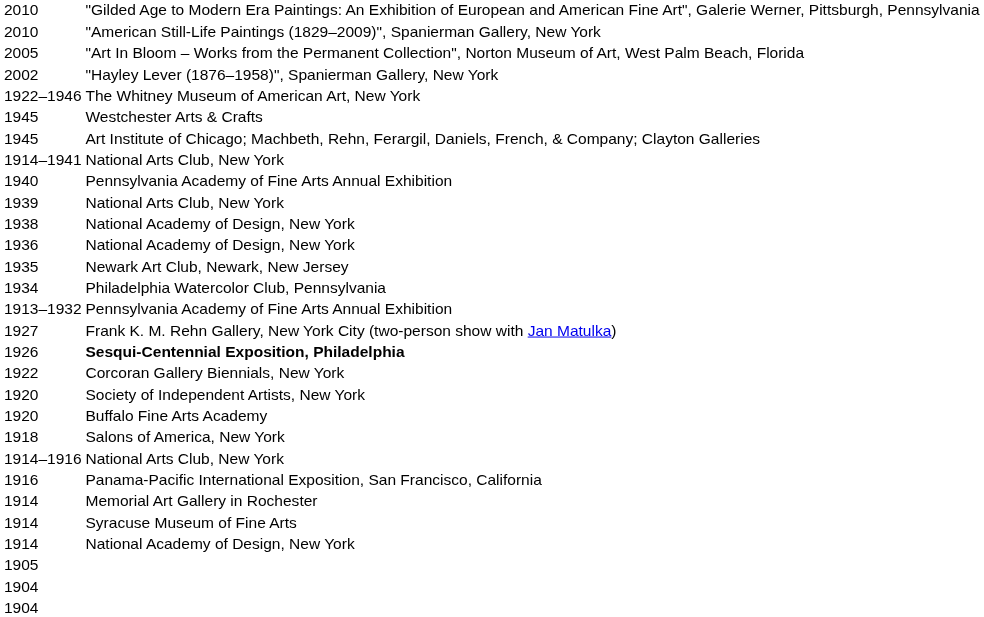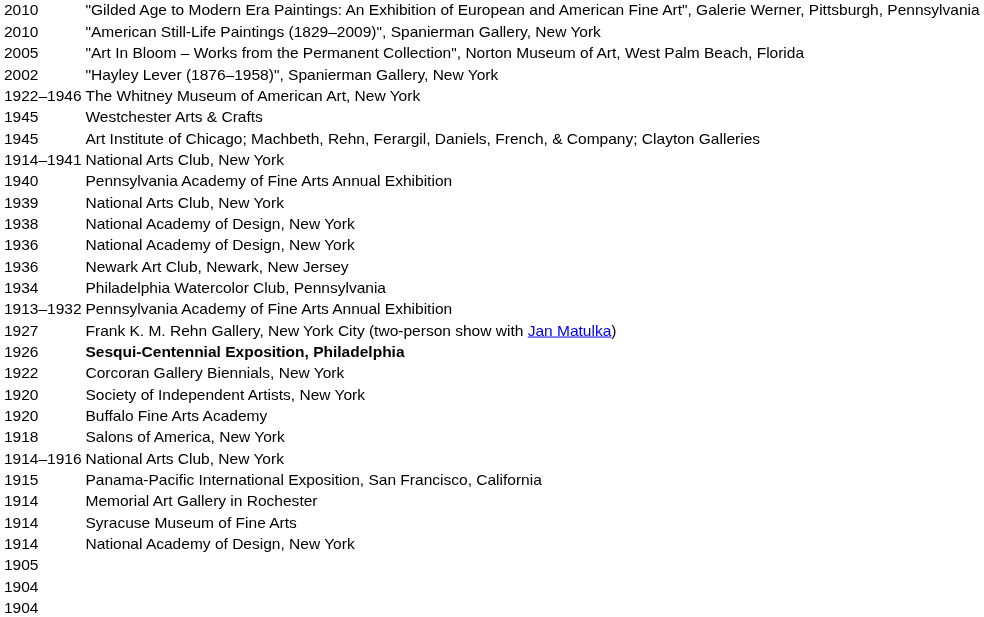(21, 266) 1935 -> (21, 266) 1936
(21, 480) 1916 -> (21, 480) 1915
